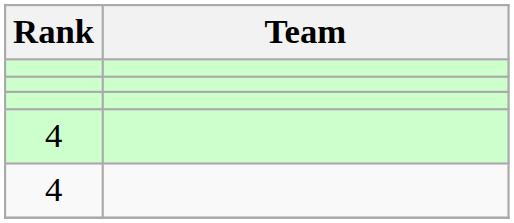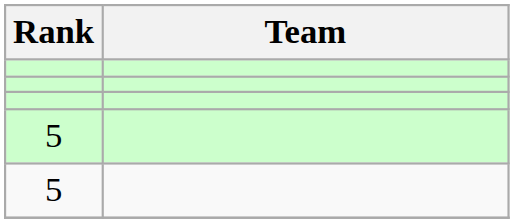(54, 135) 4 -> (54, 135) 5
(54, 190) 4 -> (54, 190) 5
